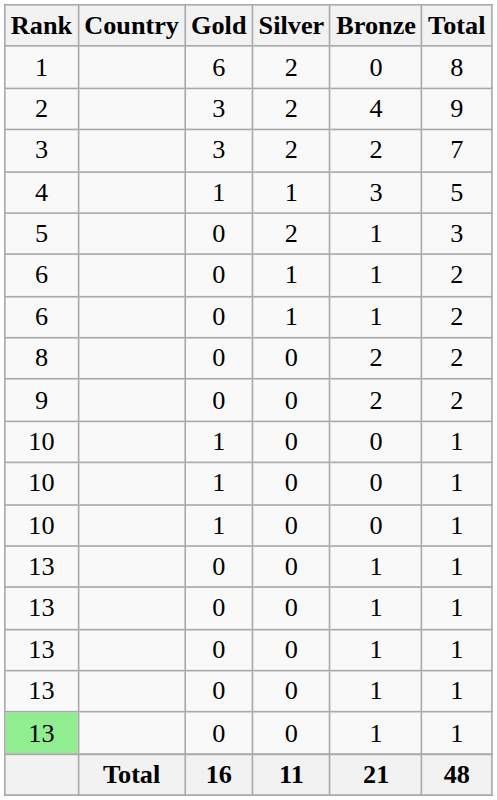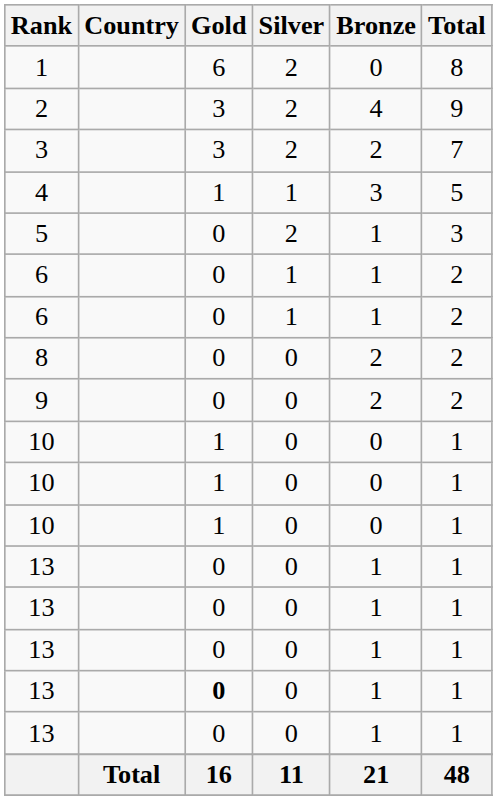(219, 691) normal -> (219, 691) bold
(41, 732) lightgreen background -> (41, 732) no background
